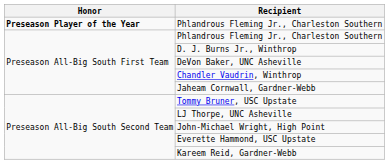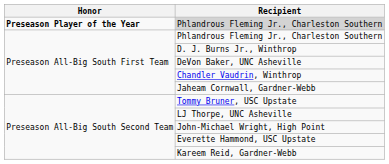(280, 24) no background -> (280, 24) lightgrey background
